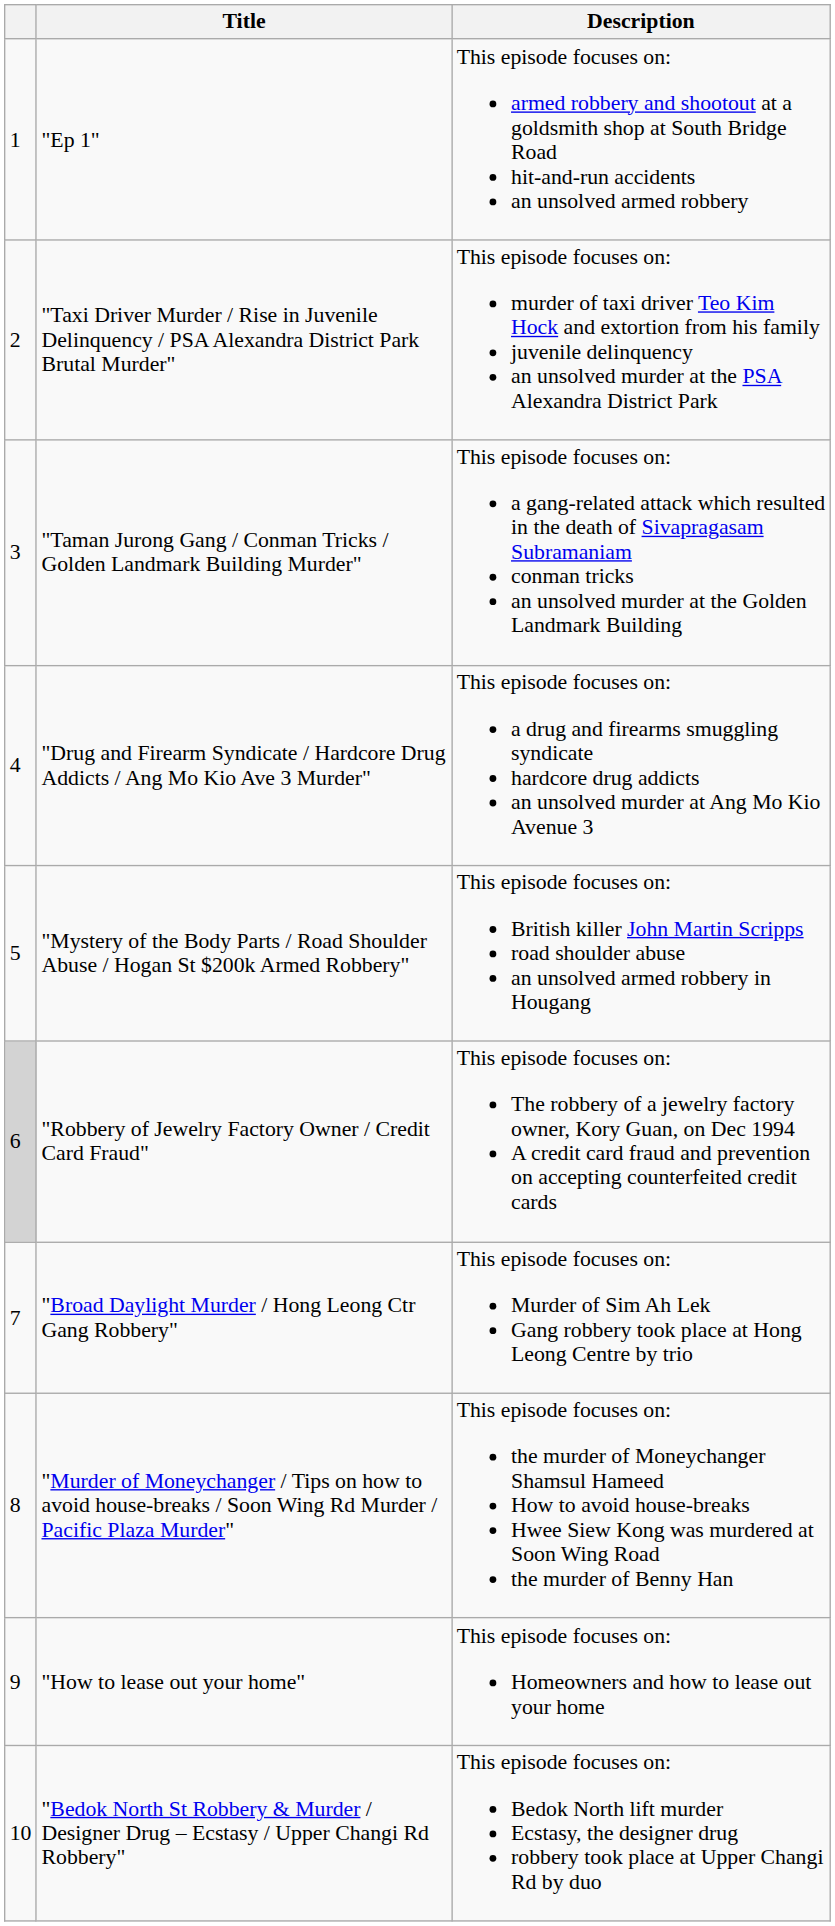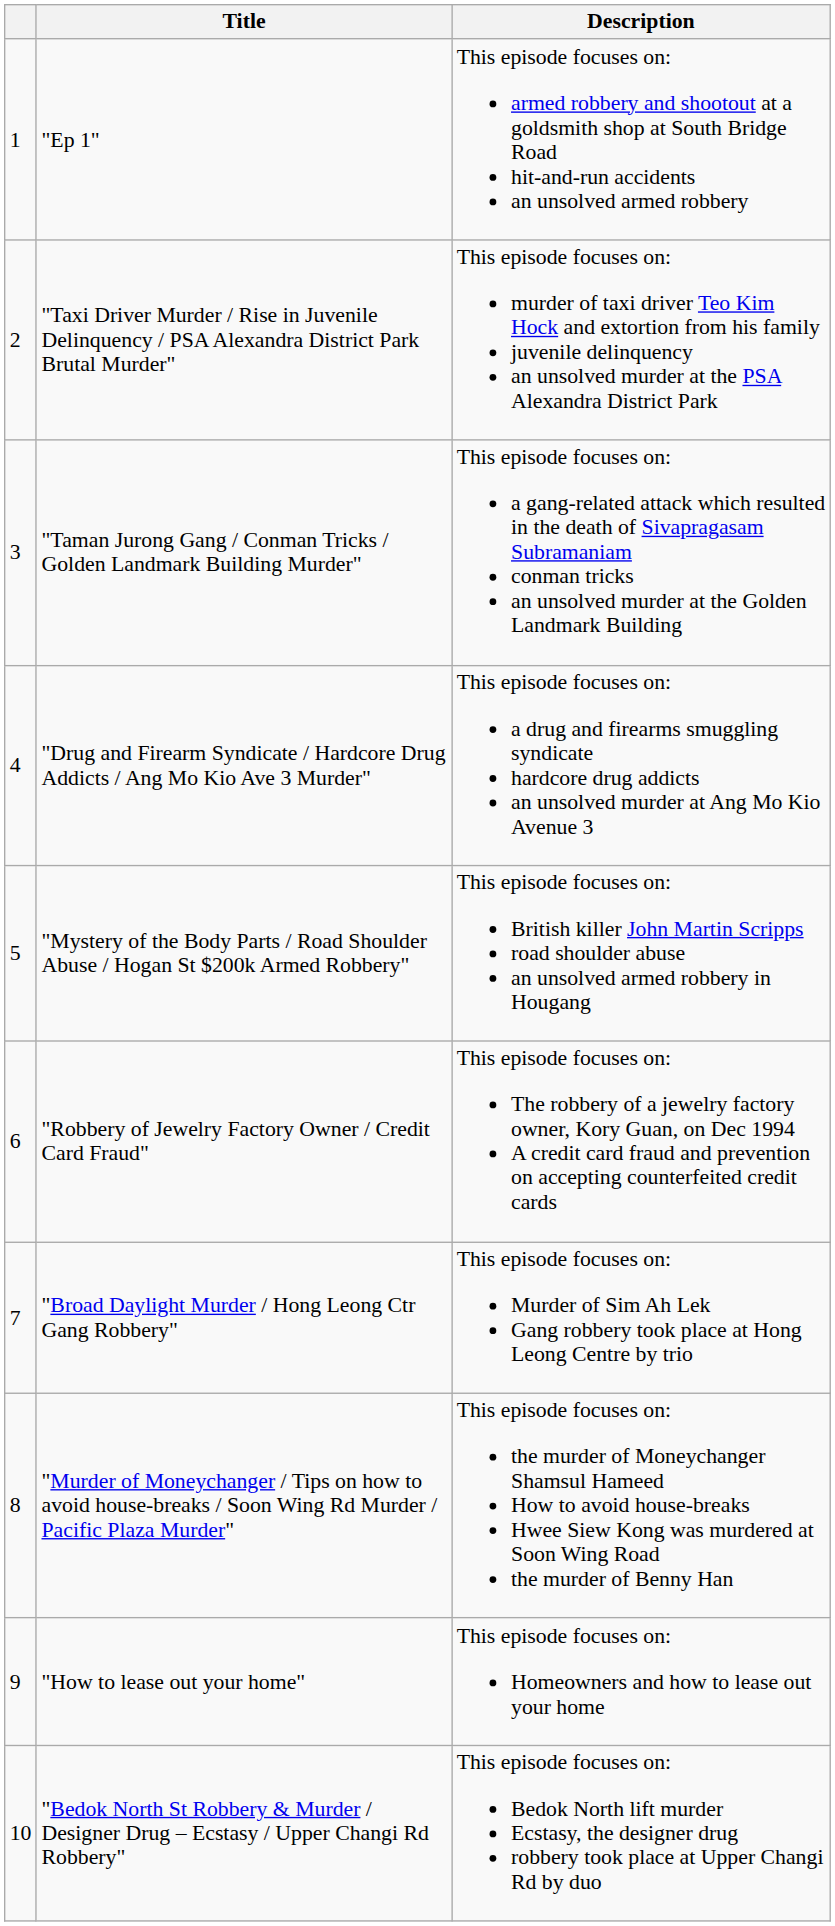(15, 1141) lightgrey background -> (15, 1141) no background
